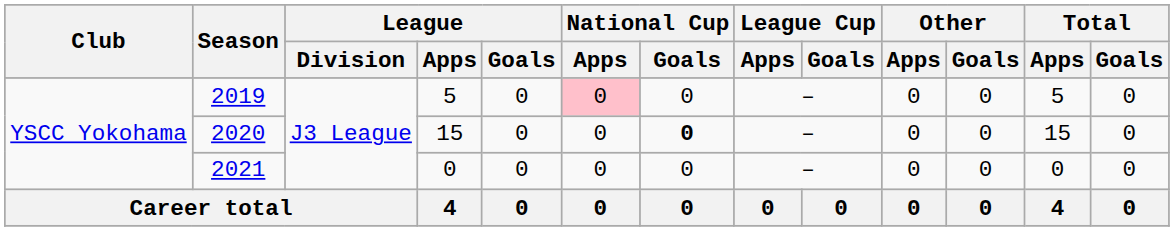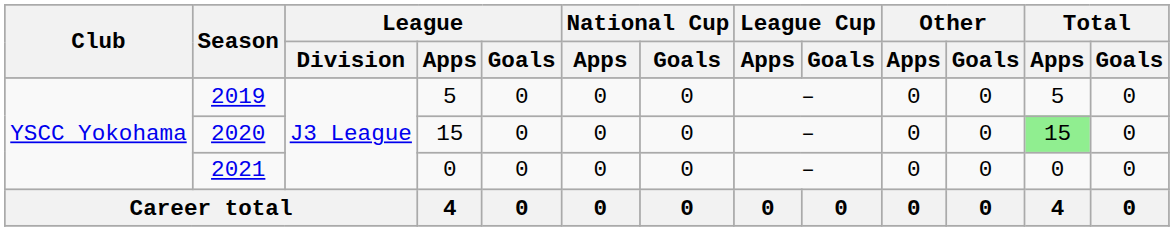(600, 97) pink background -> (600, 97) no background
(687, 134) bold -> (687, 134) normal
(1057, 134) no background -> (1057, 134) lightgreen background
